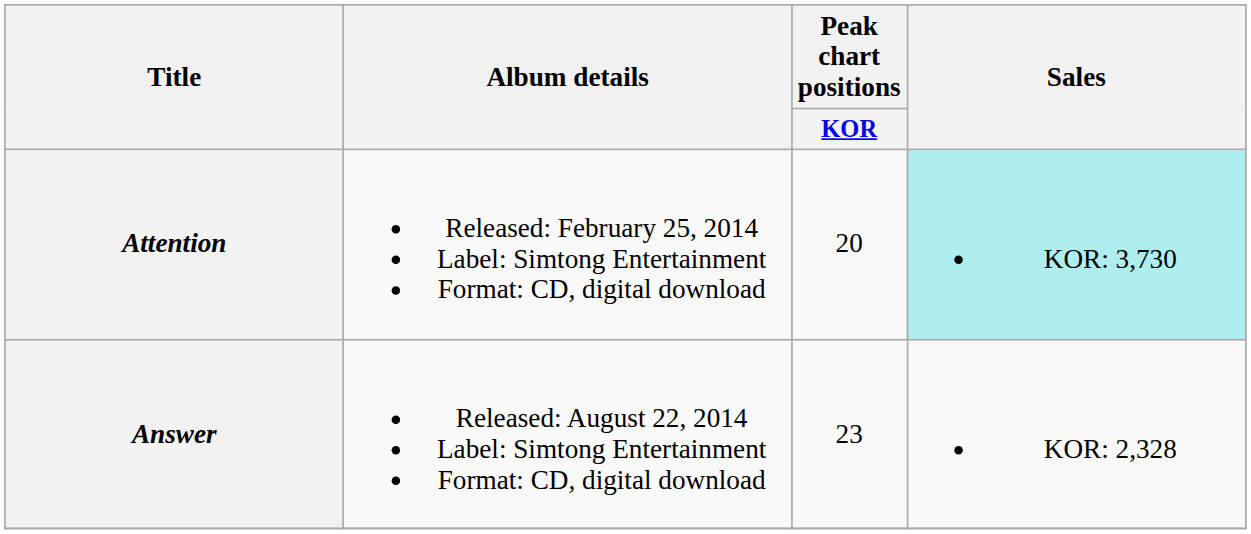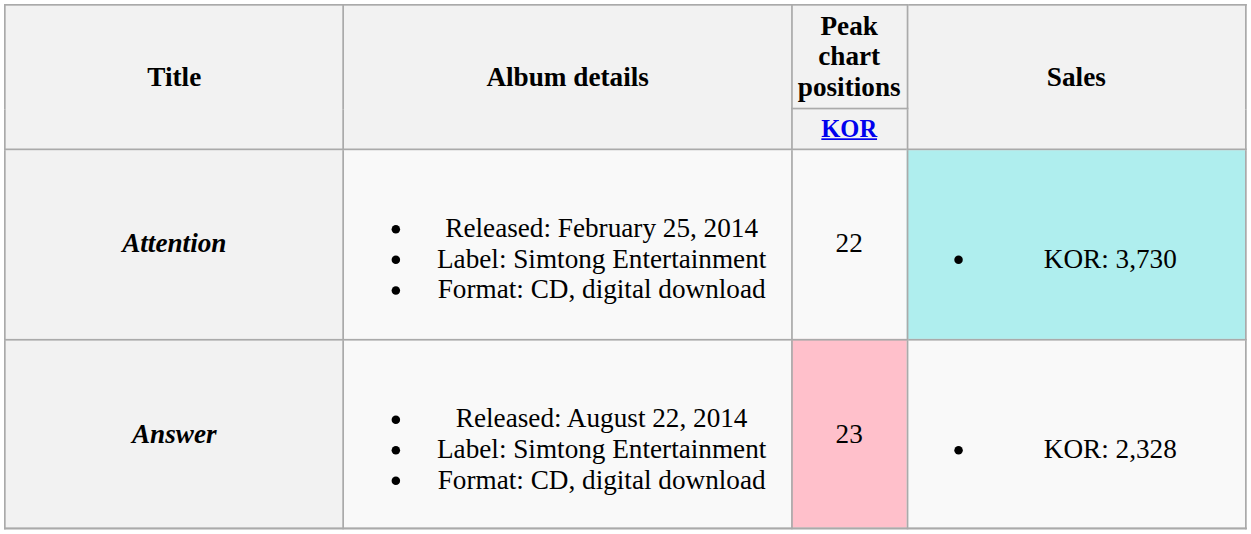(849, 243) 20 -> (849, 243) 22
(849, 433) no background -> (849, 433) pink background
